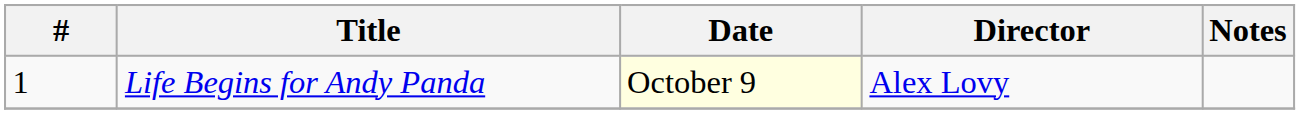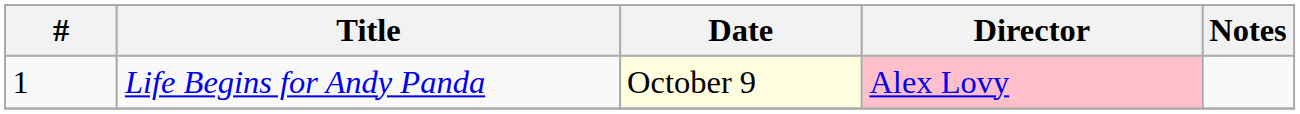(939, 81) no background -> (939, 81) pink background
